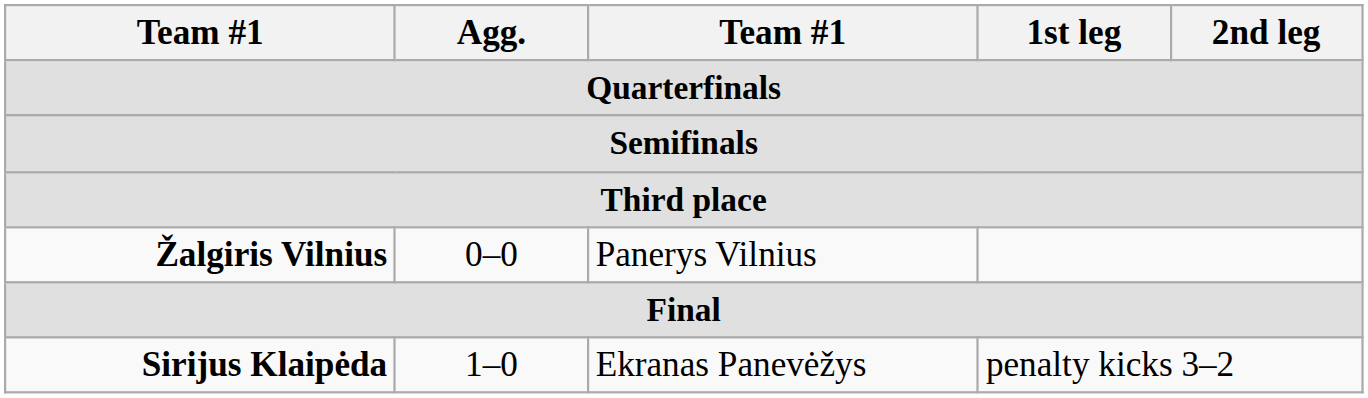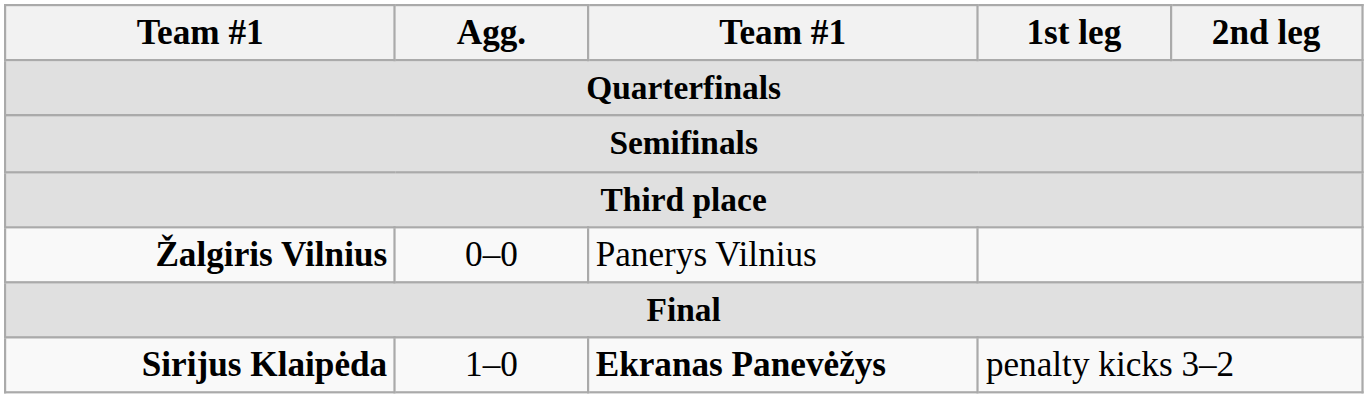(731, 364) normal -> (741, 364) bold
